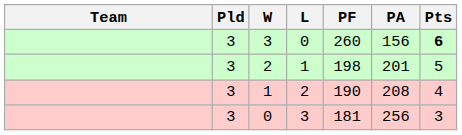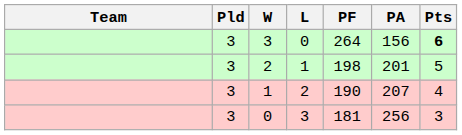(347, 42) 260 -> (347, 42) 264
(396, 92) 208 -> (396, 92) 207
